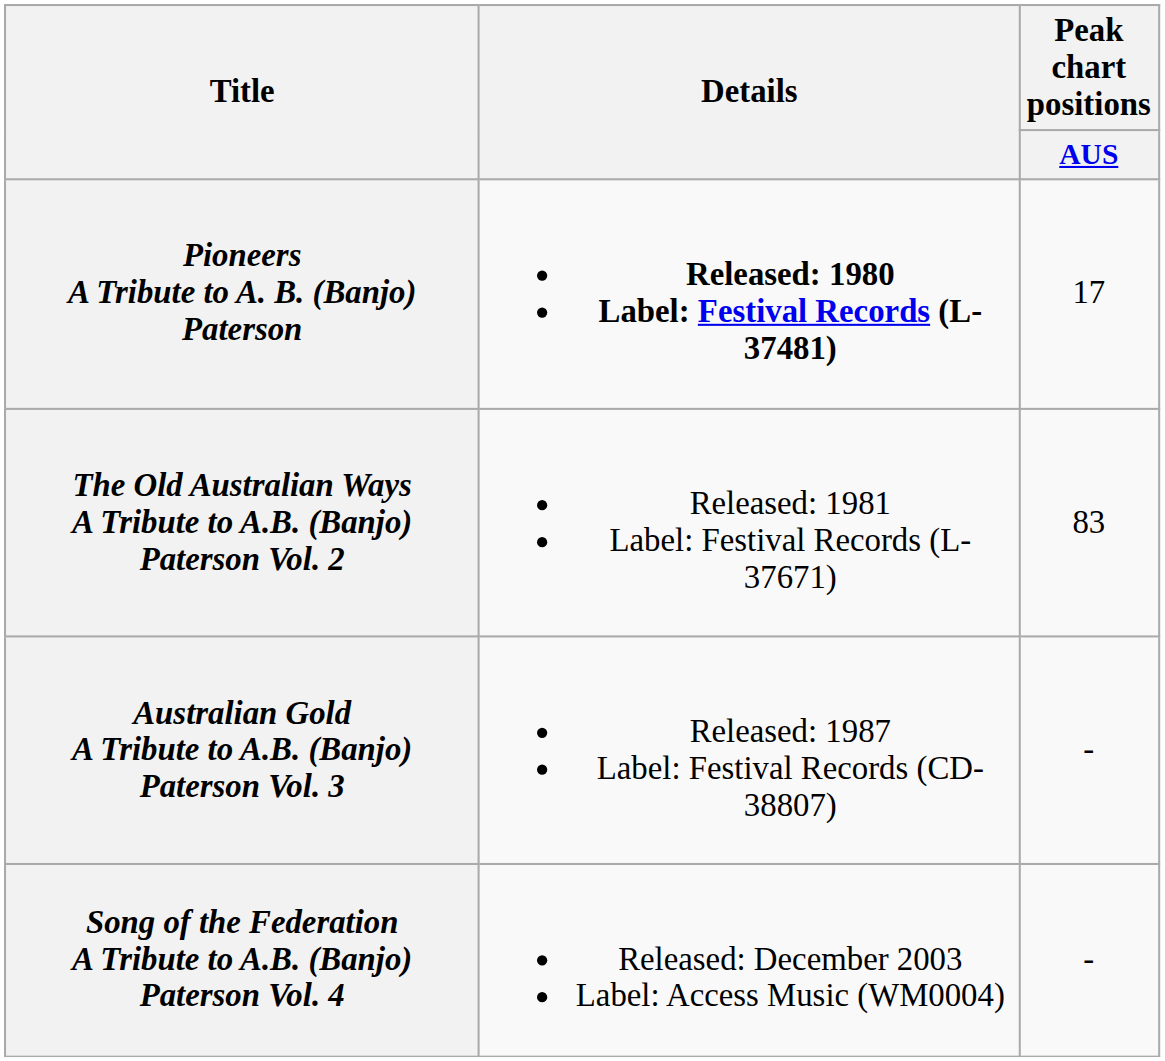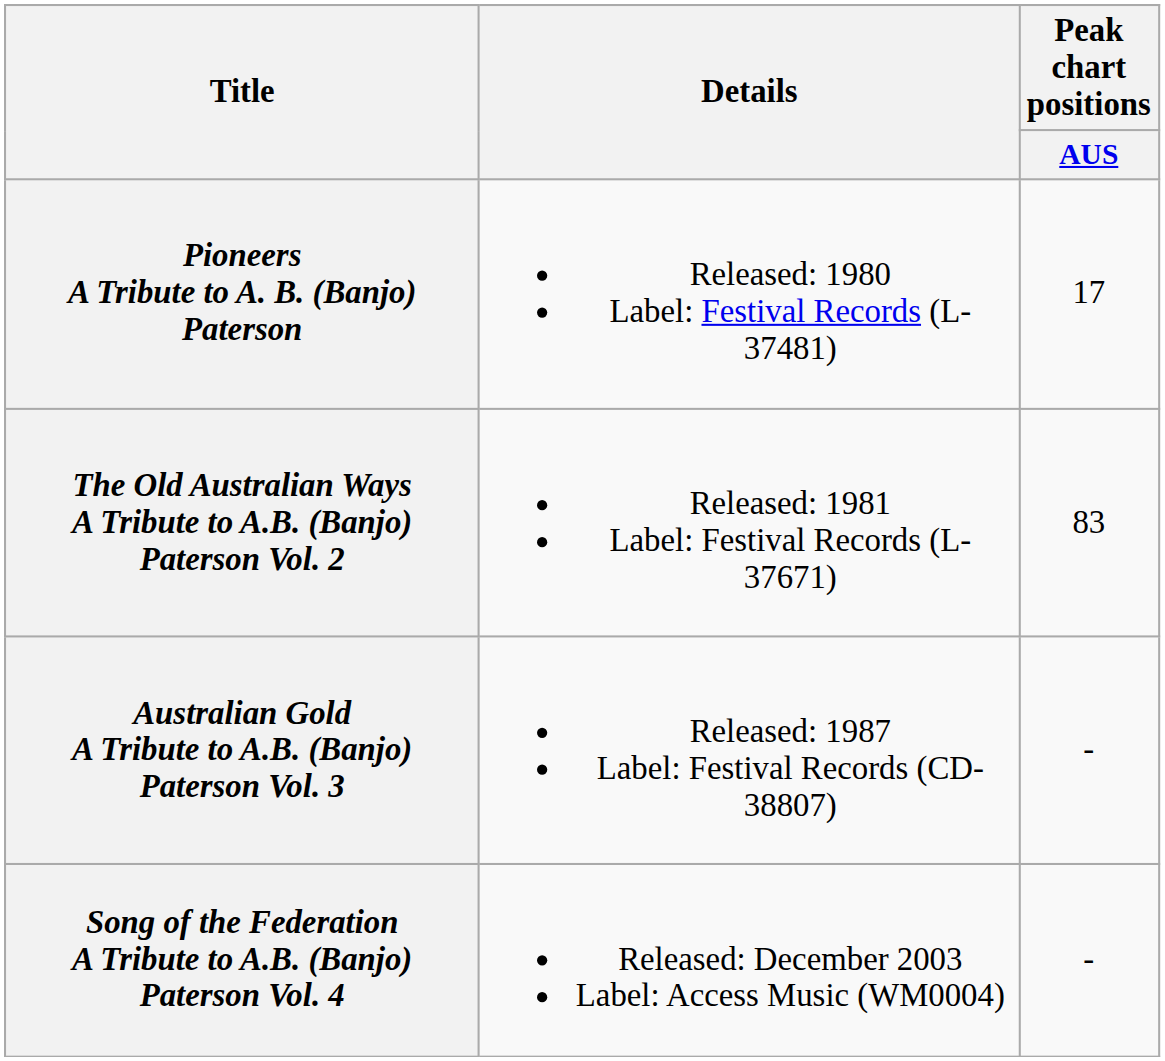(749, 312) bold -> (749, 312) normal
